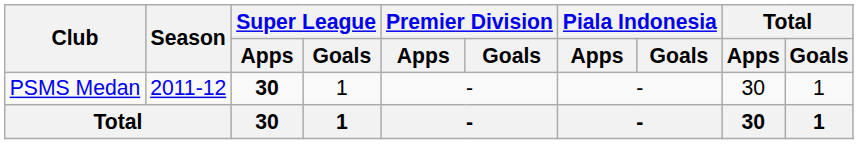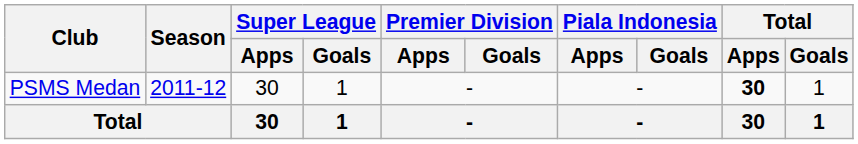(267, 89) bold -> (267, 89) normal
(753, 89) normal -> (753, 89) bold
